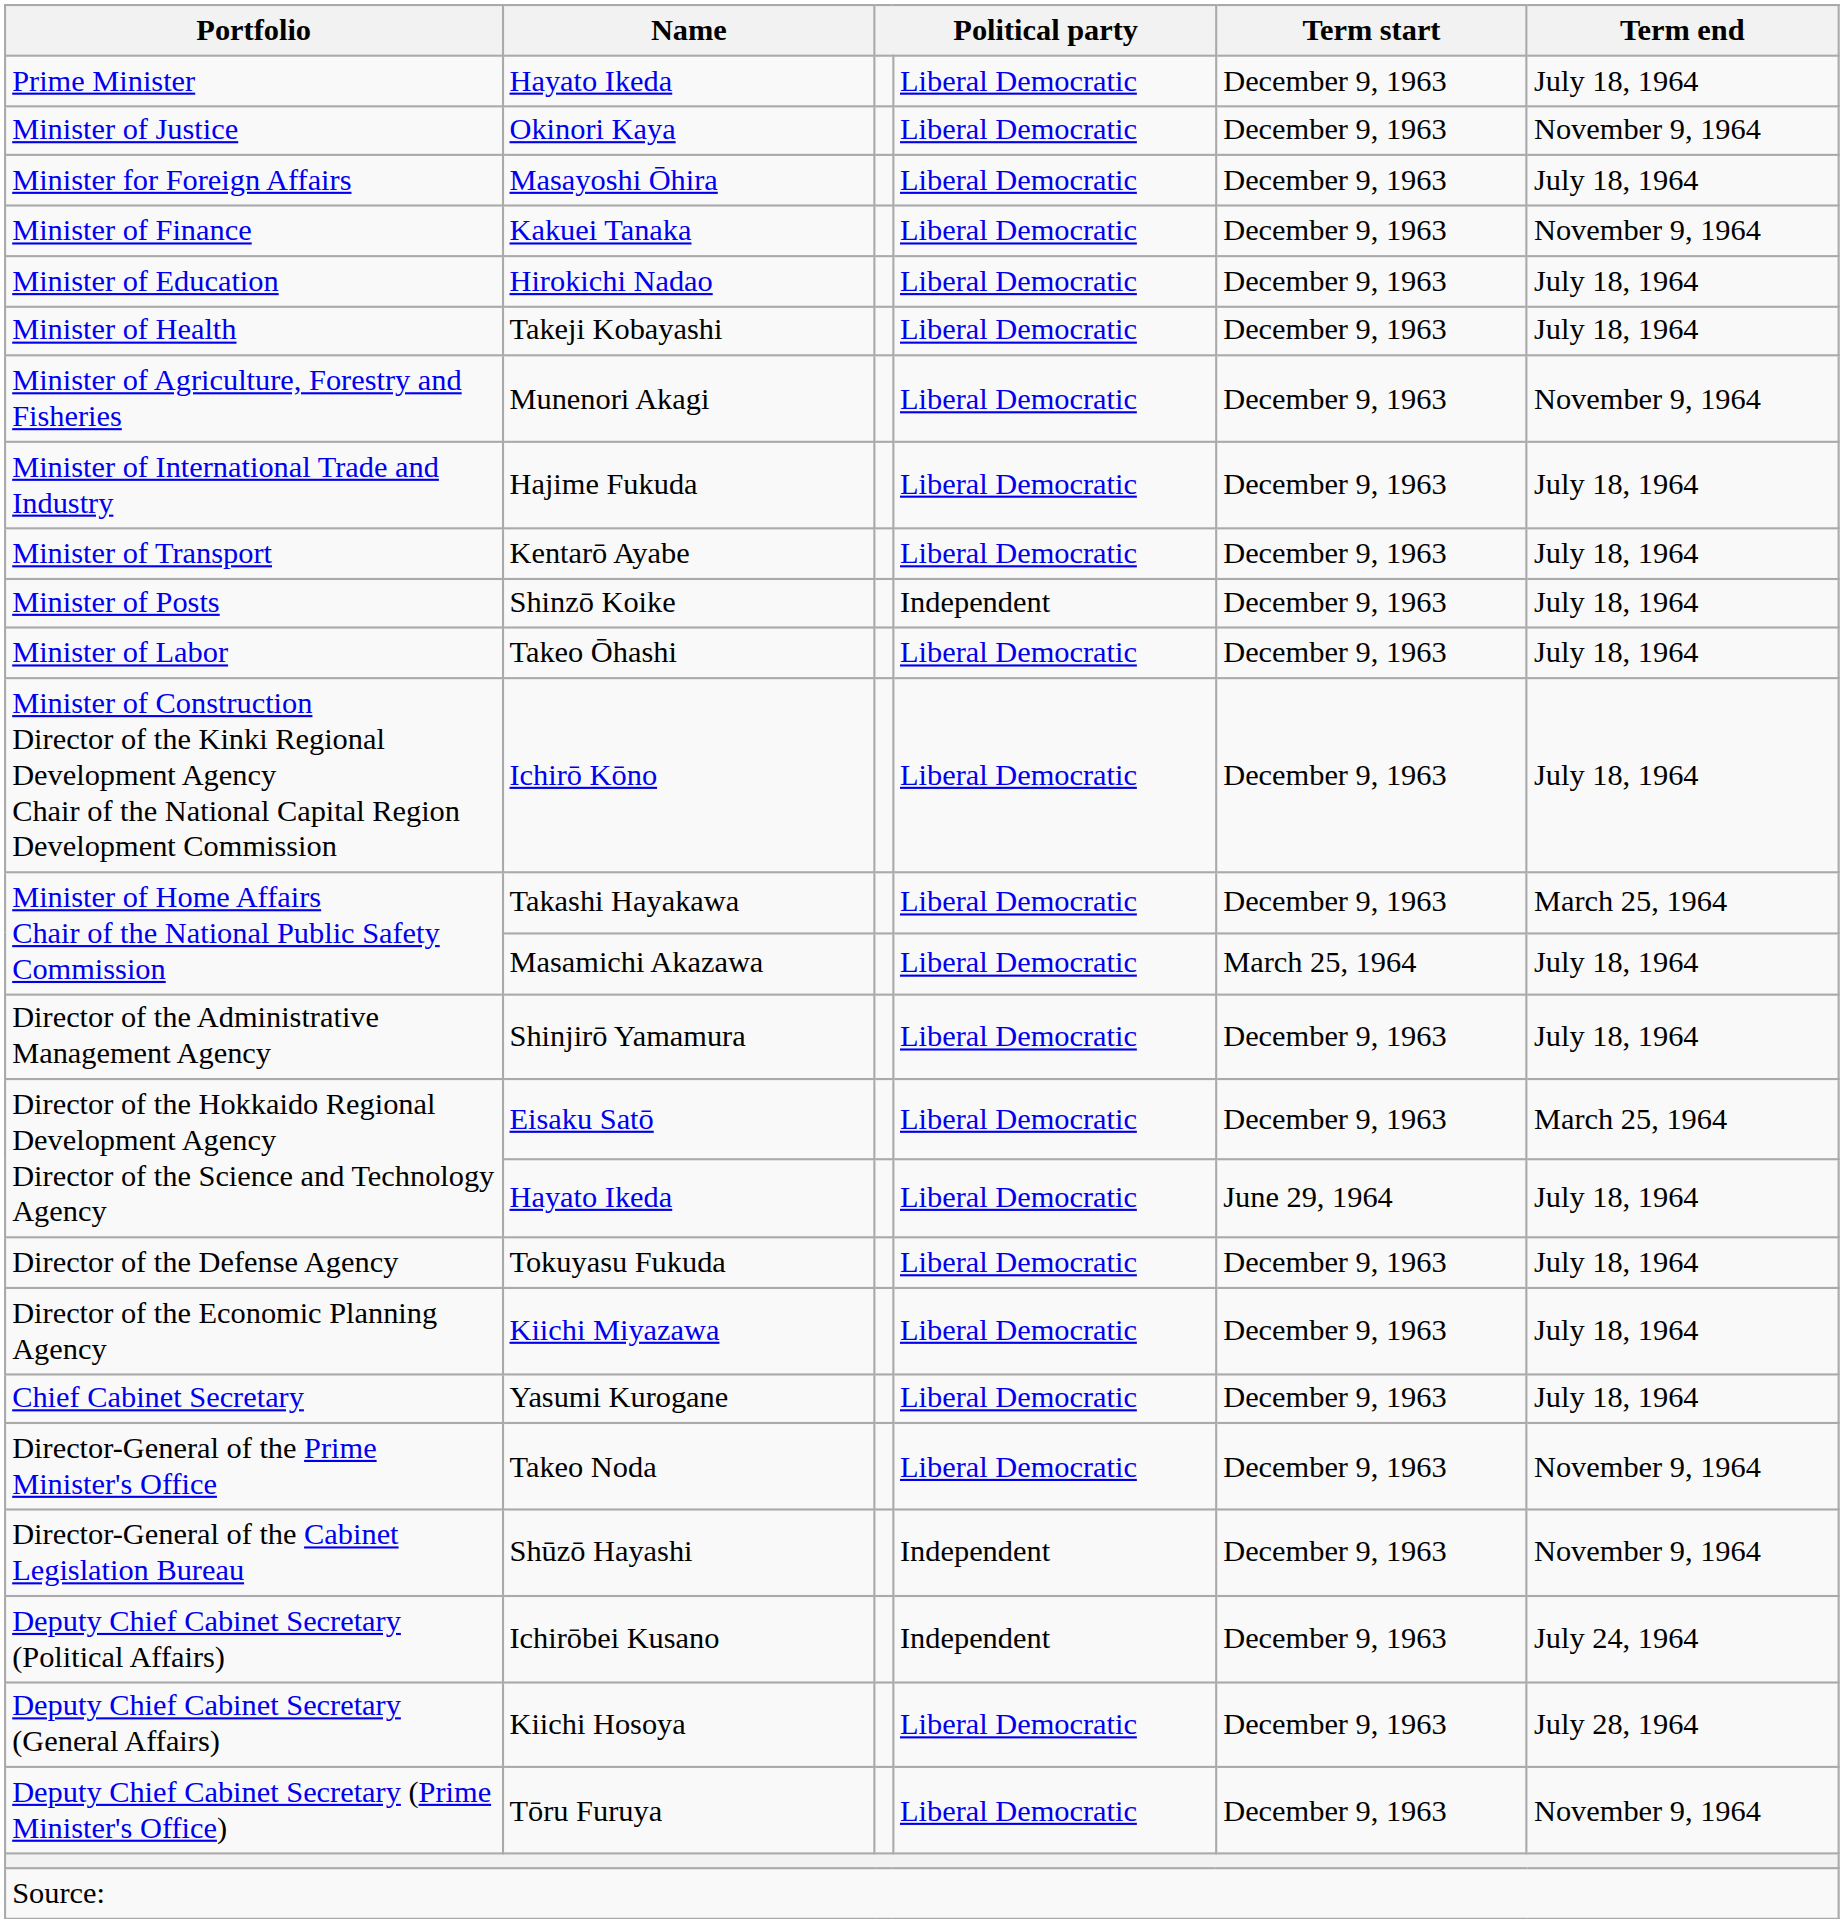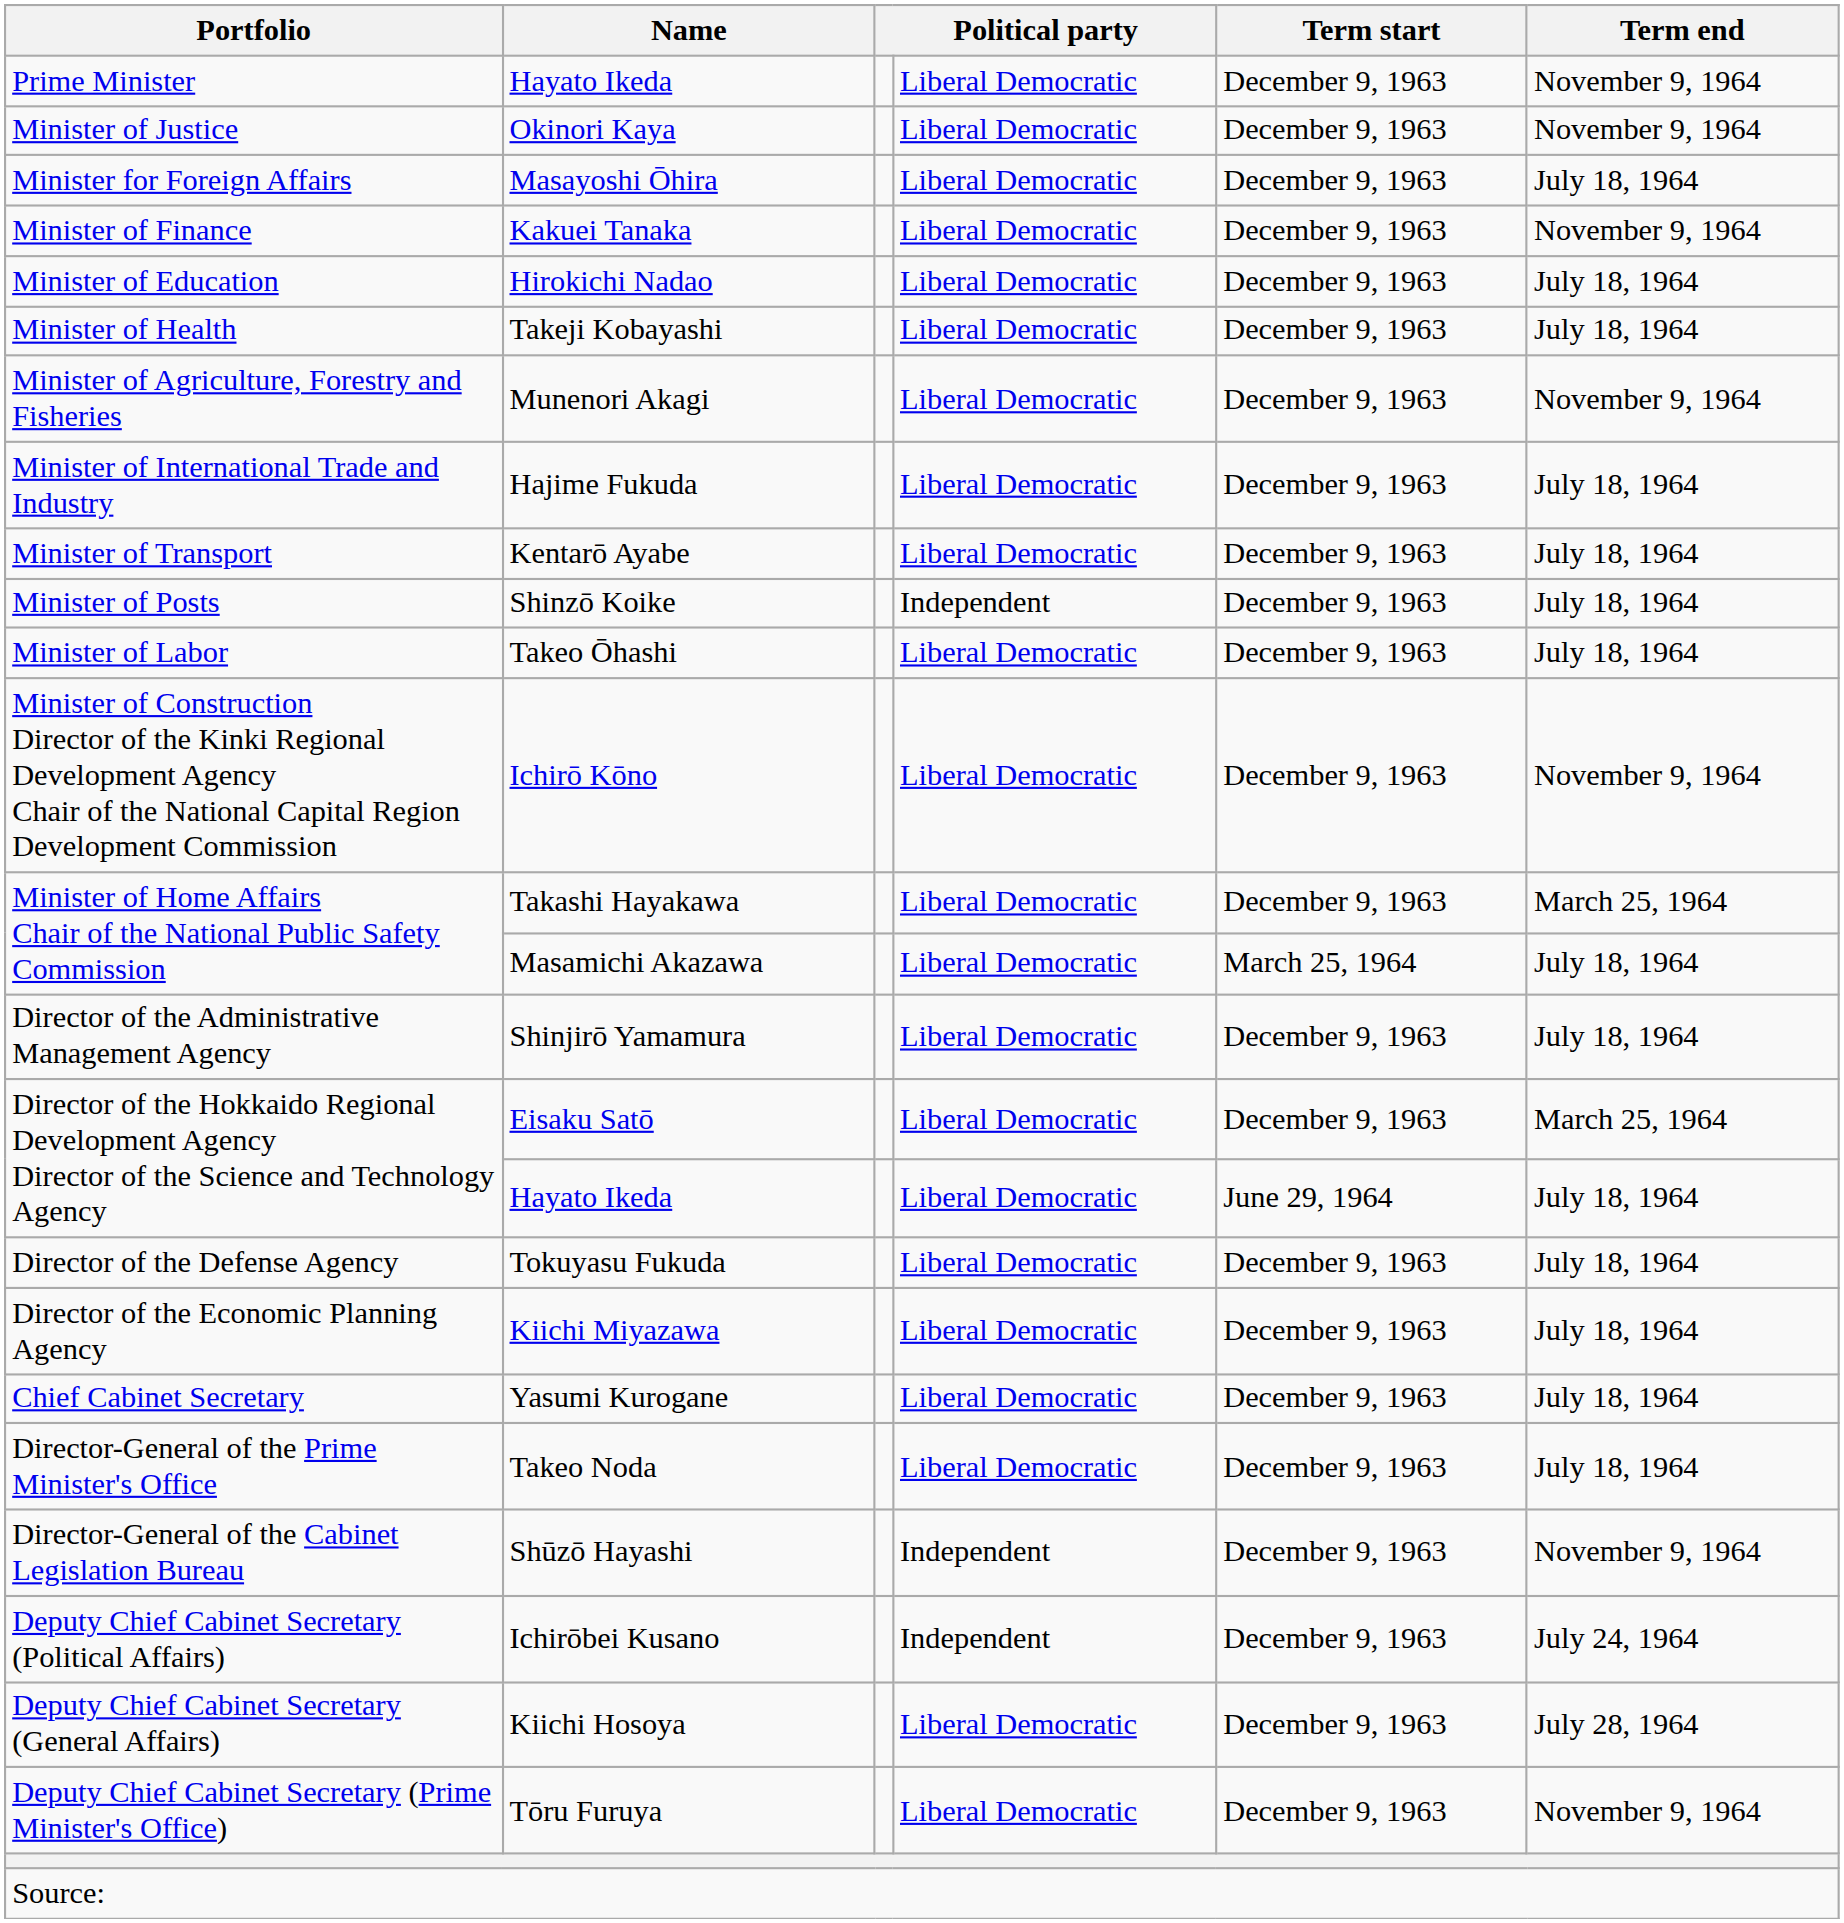(1616, 80) July 18, 1964 -> (1647, 80) November 9, 1964
(1616, 774) July 18, 1964 -> (1647, 774) November 9, 1964
(1647, 1466) November 9, 1964 -> (1616, 1466) July 18, 1964
